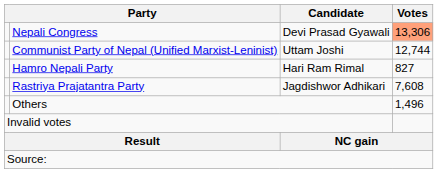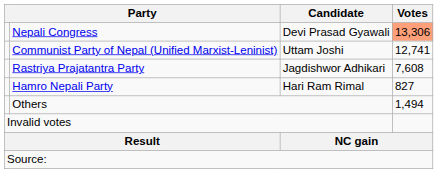(413, 50) 12,744 -> (413, 50) 12,741
rows swapped: (78, 86) <-> (63, 68)
(409, 104) 1,496 -> (409, 104) 1,494
